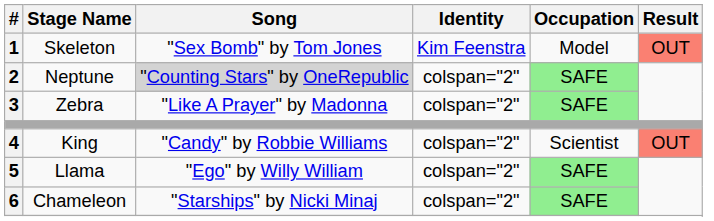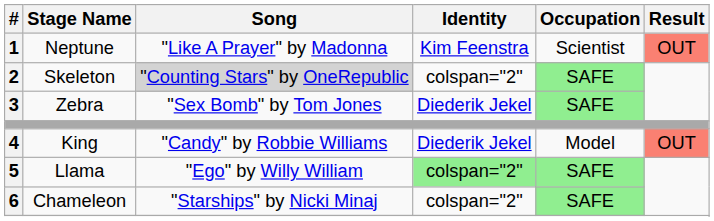(80, 47) Skeleton -> (80, 47) Neptune
(274, 47) "Sex Bomb" by Tom Jones -> (274, 47) "Like A Prayer" by Madonna
(584, 47) Model -> (590, 47) Scientist
(80, 76) Neptune -> (80, 76) Skeleton
(274, 105) "Like A Prayer" by Madonna -> (274, 105) "Sex Bomb" by Tom Jones
(471, 105) colspan="2" -> (474, 105) Diederik Jekel
(471, 143) colspan="2" -> (474, 143) Diederik Jekel
(584, 143) Scientist -> (590, 143) Model
(471, 172) no background -> (474, 172) lightgreen background
